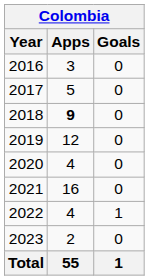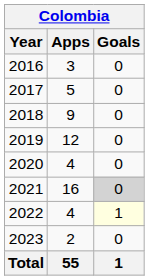(71, 115) bold -> (71, 115) normal
(119, 189) no background -> (119, 189) lightgrey background
(119, 213) no background -> (119, 213) lightyellow background
